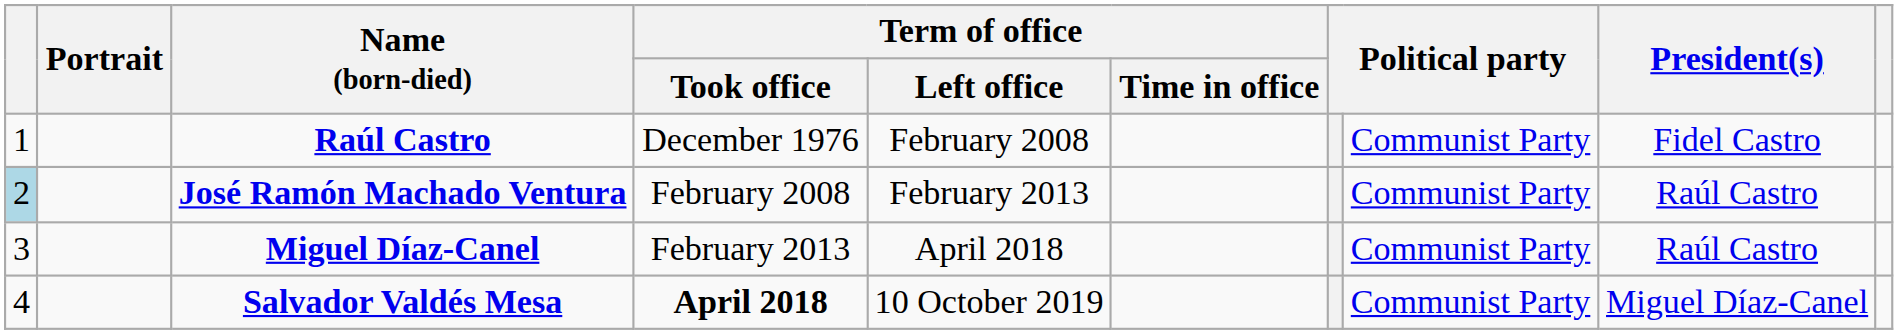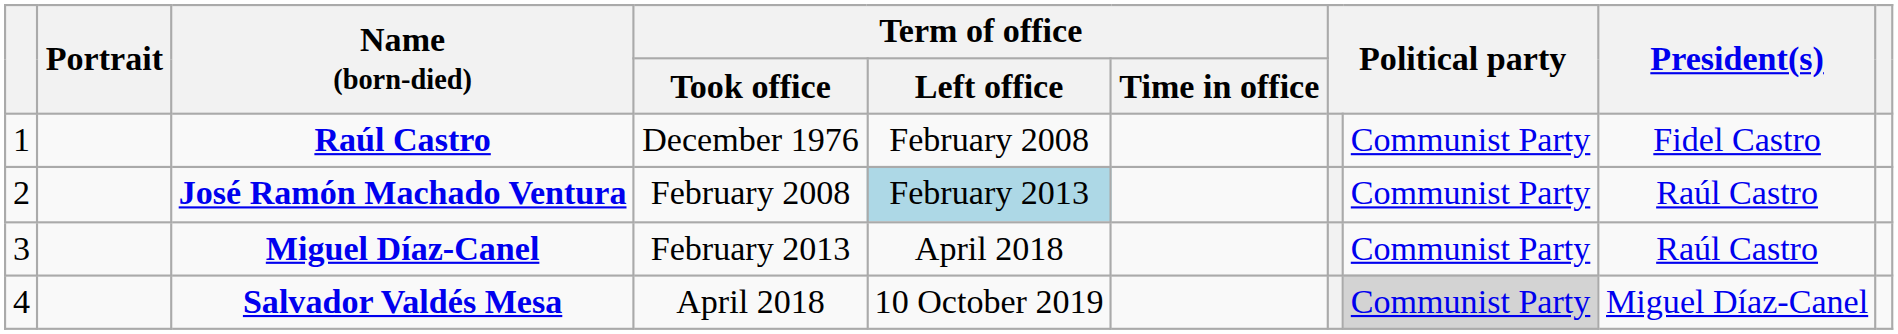(21, 193) lightblue background -> (21, 193) no background
(989, 193) no background -> (989, 193) lightblue background
(751, 301) bold -> (751, 301) normal
(1471, 301) no background -> (1471, 301) lightgrey background
